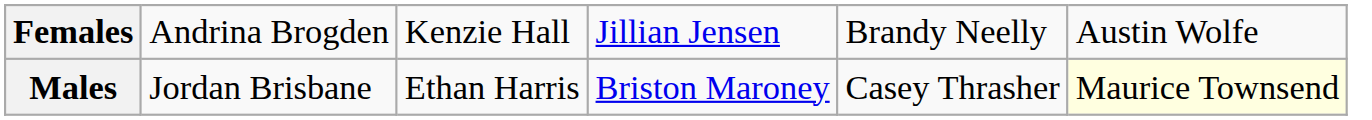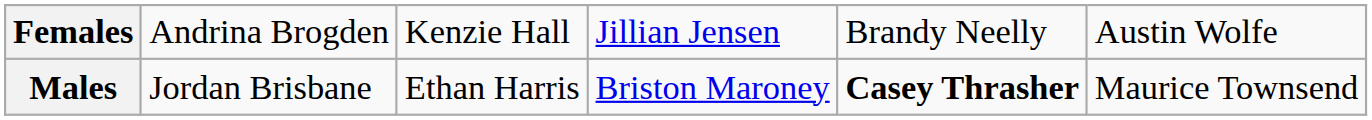(953, 86) normal -> (962, 86) bold
(1207, 86) lightyellow background -> (1227, 86) no background
